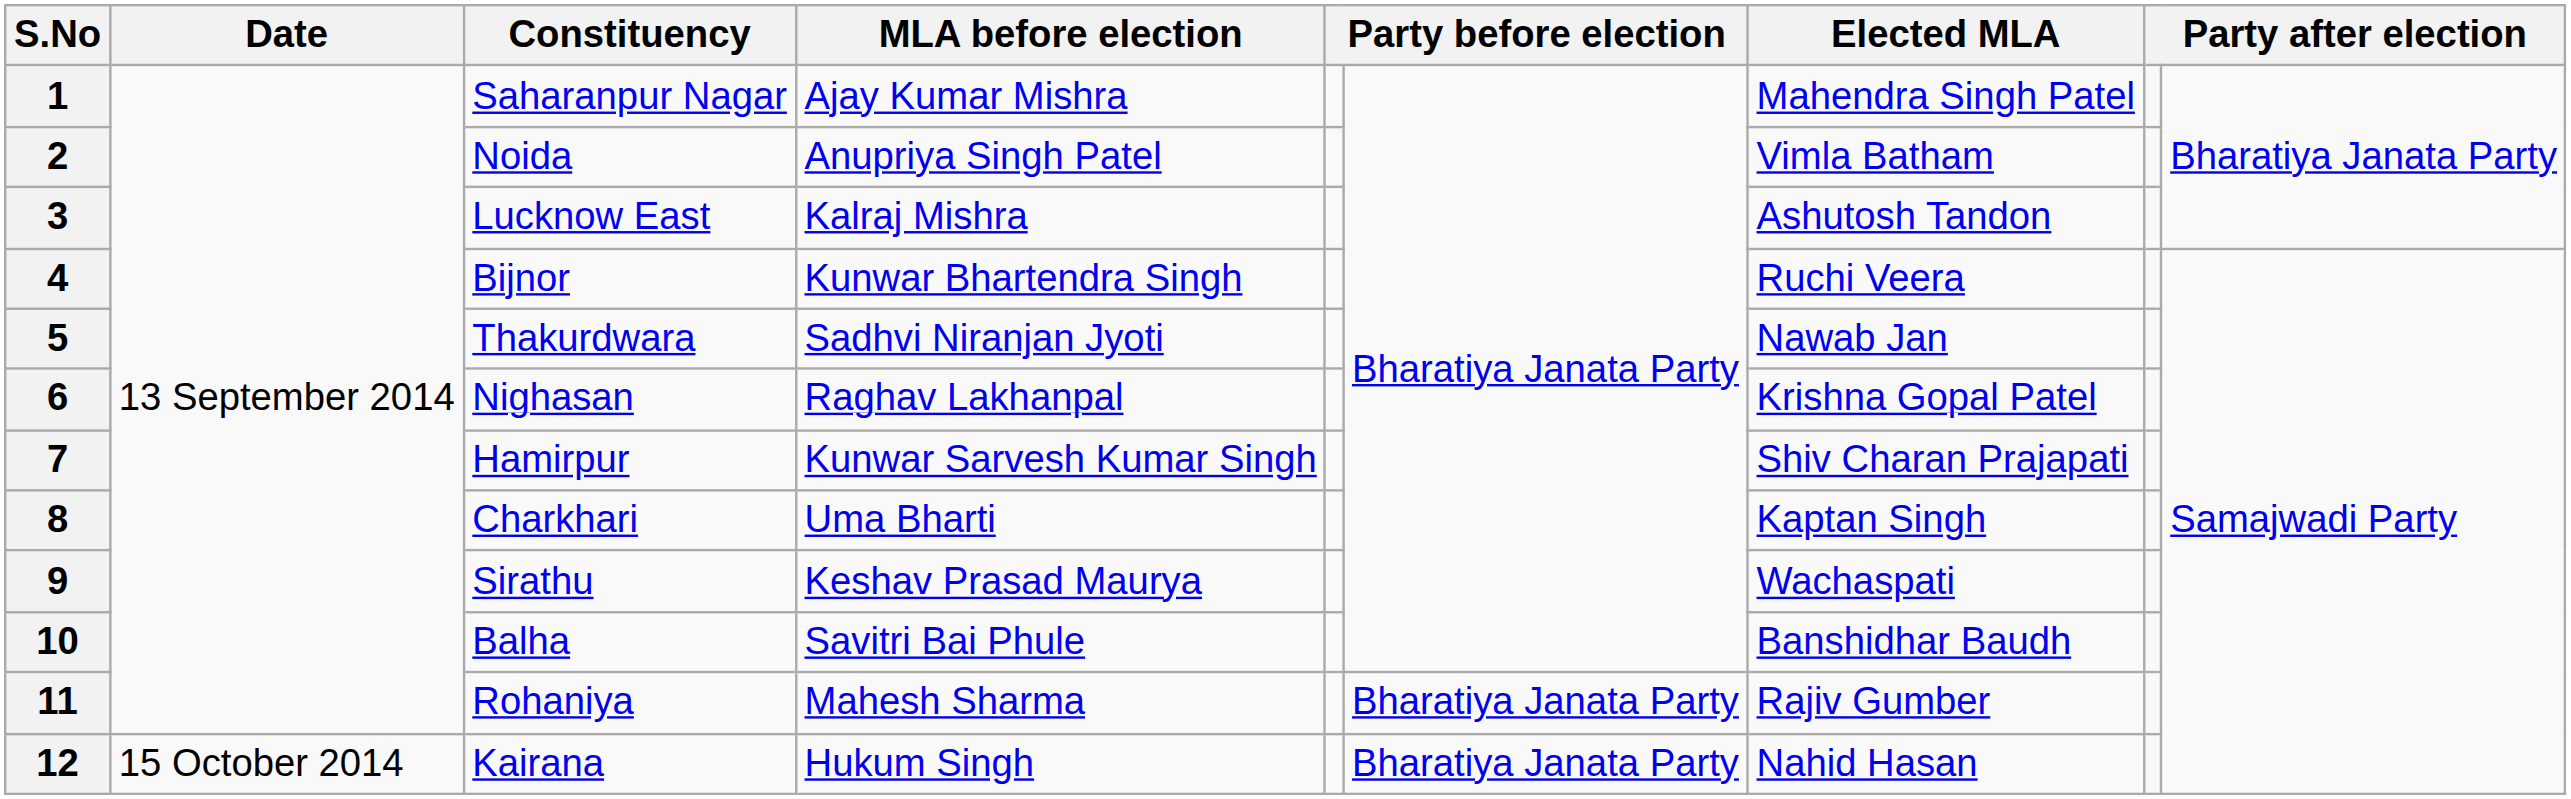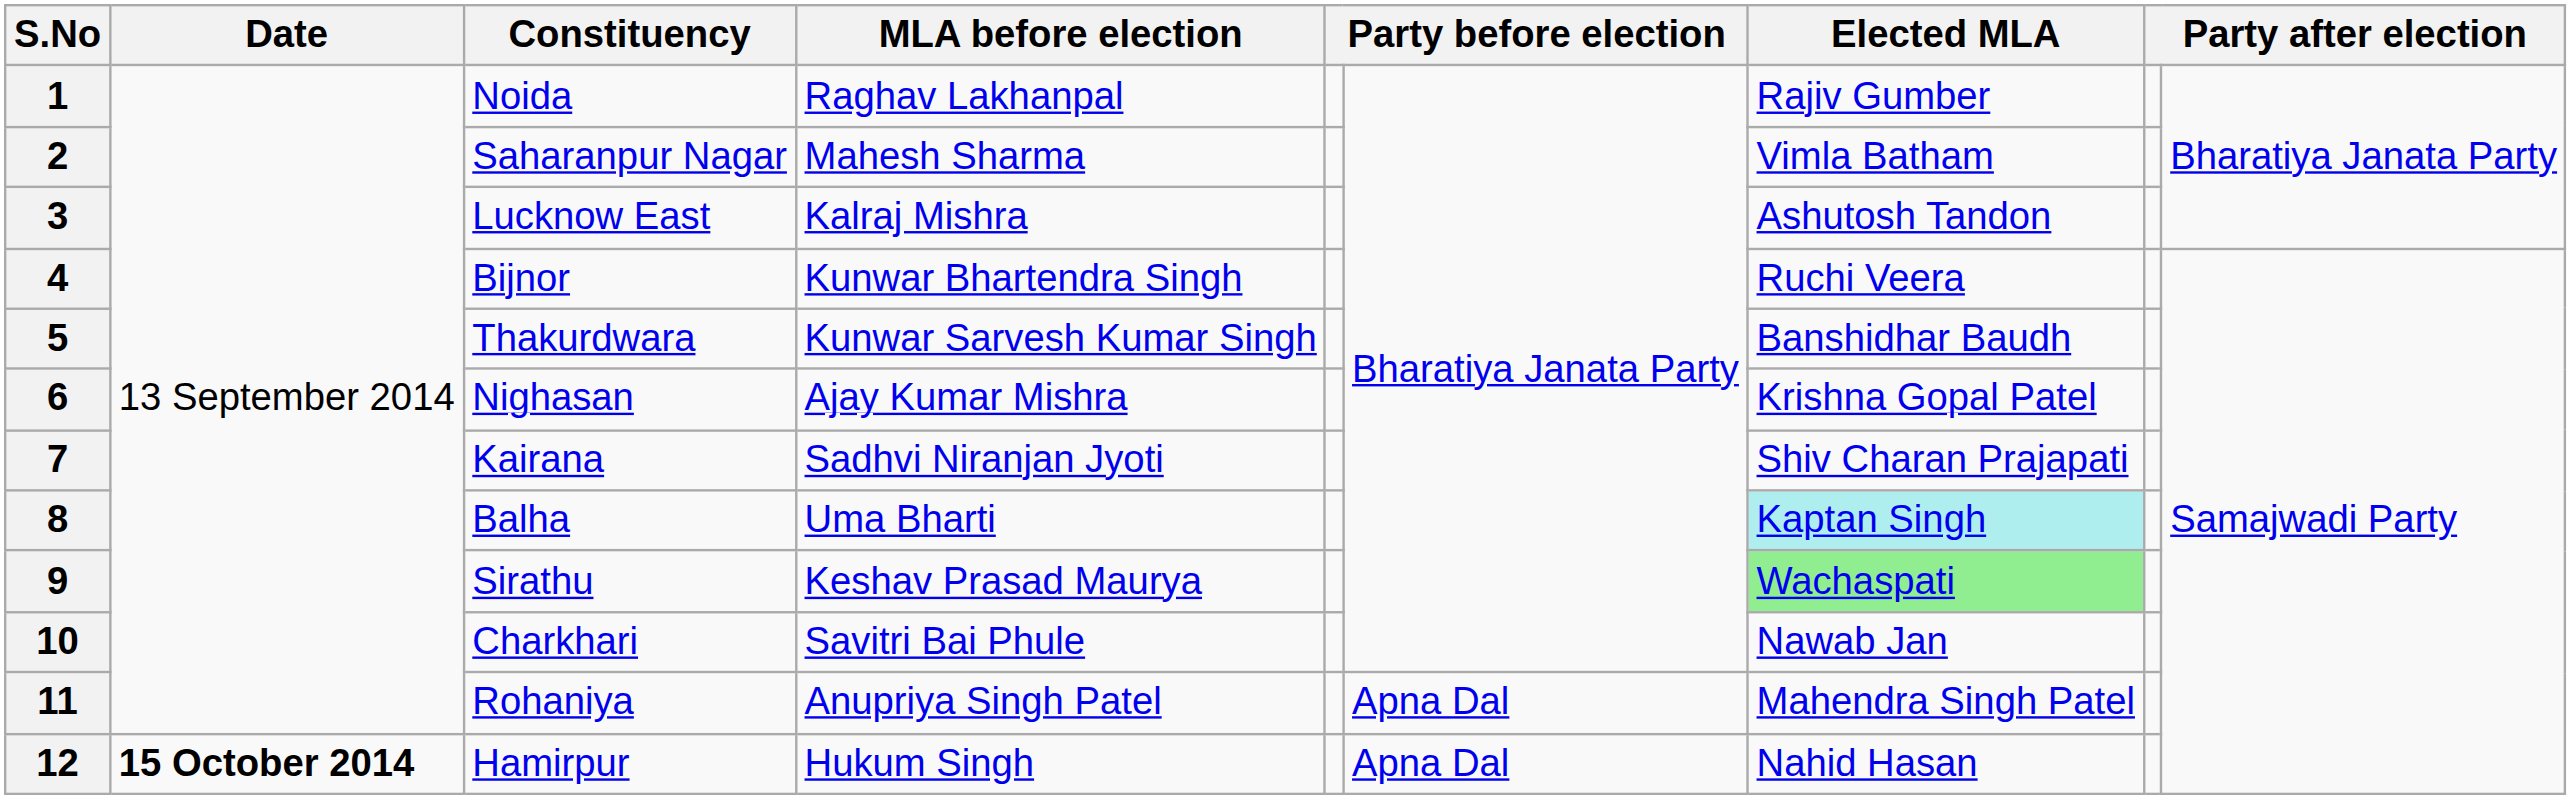(630, 95) Saharanpur Nagar -> (522, 95) Noida
(966, 95) Ajay Kumar Mishra -> (964, 95) Raghav Lakhanpal
(1946, 95) Mahendra Singh Patel -> (1873, 95) Rajiv Gumber
(522, 156) Noida -> (630, 156) Saharanpur Nagar
(983, 156) Anupriya Singh Patel -> (945, 156) Mahesh Sharma
(984, 338) Sadhvi Niranjan Jyoti -> (1061, 338) Kunwar Sarvesh Kumar Singh
(1852, 338) Nawab Jan -> (1914, 338) Banshidhar Baudh
(964, 398) Raghav Lakhanpal -> (966, 398) Ajay Kumar Mishra
(551, 459) Hamirpur -> (538, 459) Kairana
(1061, 459) Kunwar Sarvesh Kumar Singh -> (984, 459) Sadhvi Niranjan Jyoti
(555, 519) Charkhari -> (521, 519) Balha
(1871, 519) no background -> (1871, 519) paleturquoise background
(1856, 580) no background -> (1856, 580) lightgreen background
(521, 641) Balha -> (555, 641) Charkhari
(1914, 641) Banshidhar Baudh -> (1852, 641) Nawab Jan
(945, 701) Mahesh Sharma -> (983, 701) Anupriya Singh Patel
(1545, 701) Bharatiya Janata Party -> (1431, 701) Apna Dal
(1873, 701) Rajiv Gumber -> (1946, 701) Mahendra Singh Patel
(261, 762) normal -> (266, 762) bold
(538, 762) Kairana -> (551, 762) Hamirpur
(1545, 762) Bharatiya Janata Party -> (1431, 762) Apna Dal
